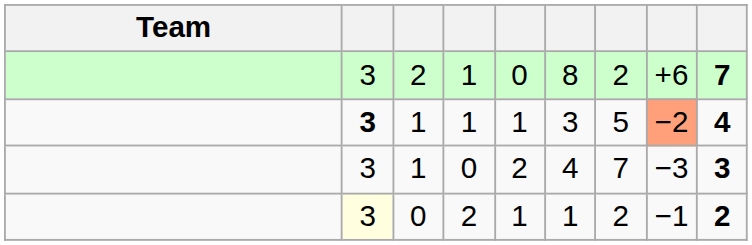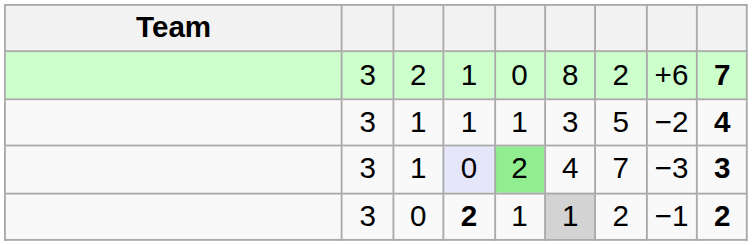(368, 121) bold -> (368, 121) normal
(672, 121) lightsalmon background -> (672, 121) no background
(469, 168) no background -> (469, 168) lavender background
(520, 168) no background -> (520, 168) lightgreen background
(368, 215) lightyellow background -> (368, 215) no background
(469, 215) normal -> (469, 215) bold
(570, 215) no background -> (570, 215) lightgrey background
